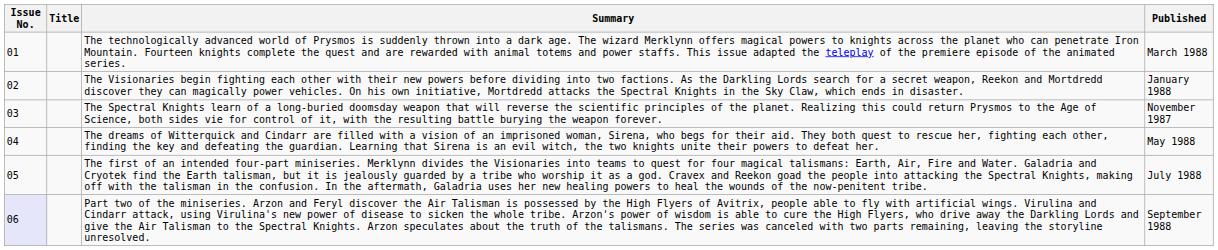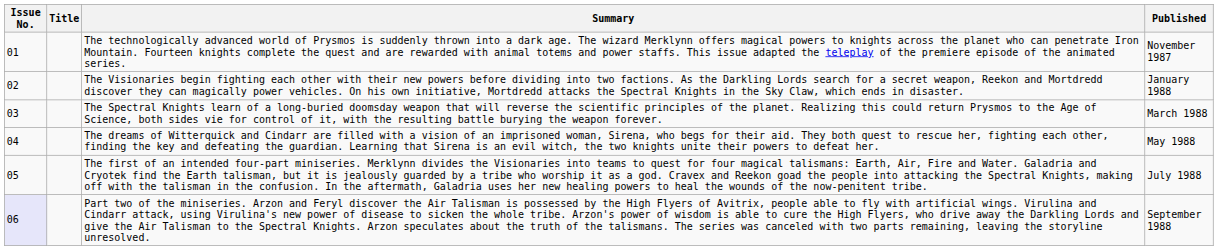(1177, 52) March 1988 -> (1171, 52) November 1987
(1171, 113) November 1987 -> (1177, 113) March 1988
